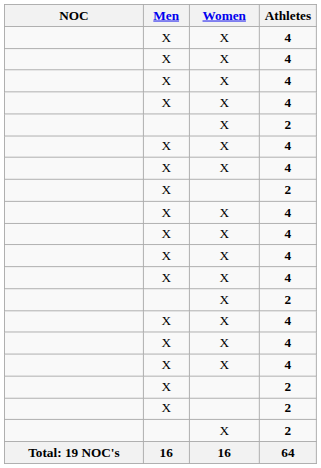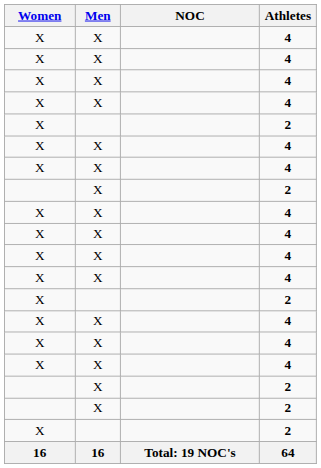columns swapped: (74, 15) <-> (224, 15)
